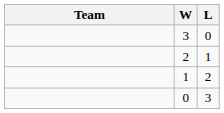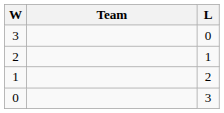columns swapped: (89, 14) <-> (186, 14)
